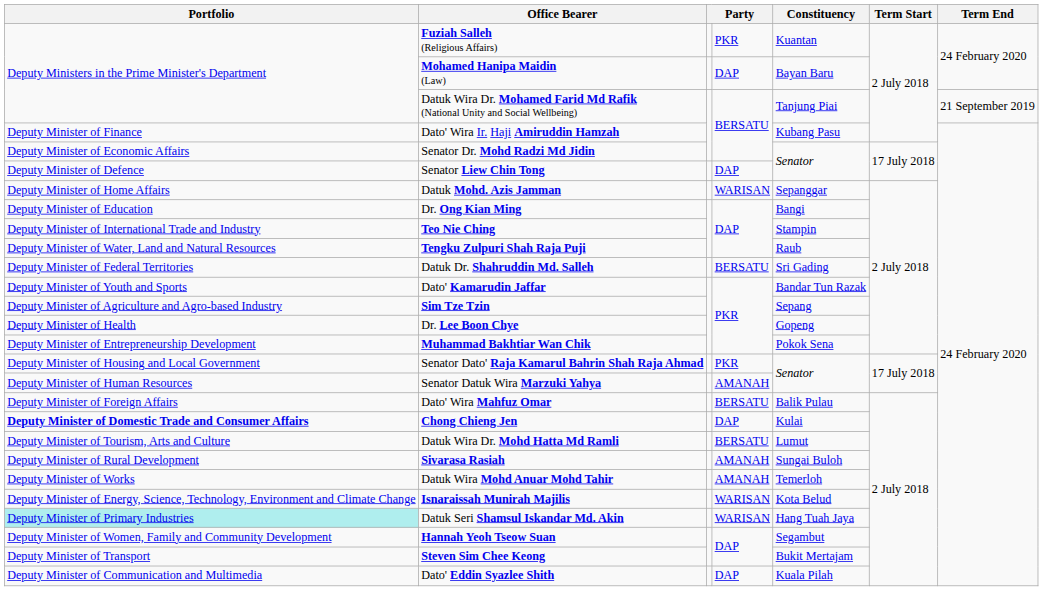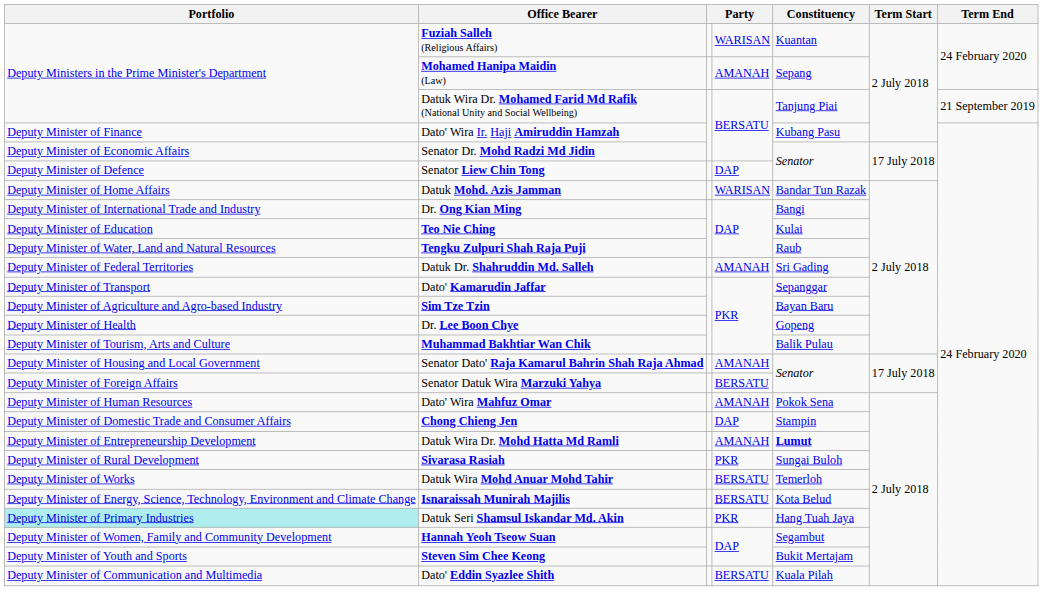(726, 40) PKR -> (742, 40) WARISAN
(727, 73) DAP -> (742, 73) AMANAH
(805, 73) Bayan Baru -> (794, 73) Sepang
(801, 190) Sepanggar -> (821, 190) Bandar Tun Razak
(80, 209) Deputy Minister of Education -> (134, 209) Deputy Minister of International Trade and Industry
(134, 228) Deputy Minister of International Trade and Industry -> (80, 228) Deputy Minister of Education
(796, 228) Stampin -> (789, 228) Kulai
(742, 267) BERSATU -> (742, 267) AMANAH
(97, 286) Deputy Minister of Youth and Sports -> (79, 286) Deputy Minister of Transport
(821, 286) Bandar Tun Razak -> (801, 286) Sepanggar
(794, 305) Sepang -> (805, 305) Bayan Baru
(131, 344) Deputy Minister of Entrepreneurship Development -> (119, 344) Deputy Minister of Tourism, Arts and Culture
(805, 344) Pokok Sena -> (804, 344) Balik Pulau
(726, 363) PKR -> (742, 363) AMANAH
(100, 383) Deputy Minister of Human Resources -> (93, 383) Deputy Minister of Foreign Affairs
(742, 383) AMANAH -> (742, 383) BERSATU
(93, 402) Deputy Minister of Foreign Affairs -> (100, 402) Deputy Minister of Human Resources
(742, 402) BERSATU -> (742, 402) AMANAH
(804, 402) Balik Pulau -> (805, 402) Pokok Sena
(158, 421) bold -> (149, 421) normal
(789, 421) Kulai -> (796, 421) Stampin
(119, 440) Deputy Minister of Tourism, Arts and Culture -> (131, 440) Deputy Minister of Entrepreneurship Development
(742, 440) BERSATU -> (742, 440) AMANAH
(792, 440) normal -> (794, 440) bold
(742, 460) AMANAH -> (726, 460) PKR
(742, 479) AMANAH -> (742, 479) BERSATU
(742, 498) WARISAN -> (742, 498) BERSATU
(742, 518) WARISAN -> (726, 518) PKR
(79, 556) Deputy Minister of Transport -> (97, 556) Deputy Minister of Youth and Sports
(727, 575) DAP -> (742, 575) BERSATU
